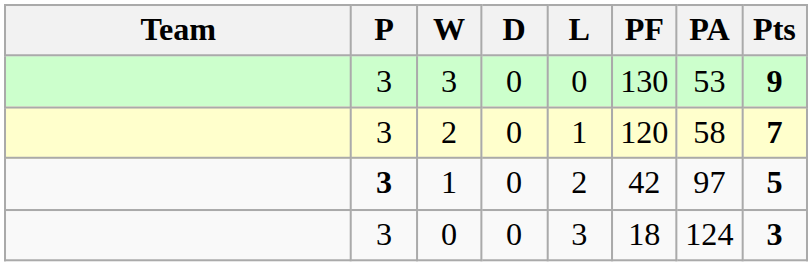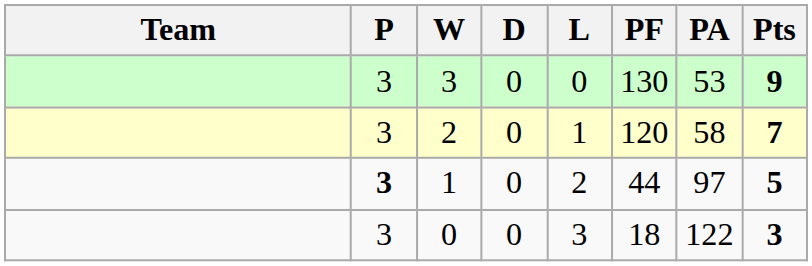(644, 183) 42 -> (644, 183) 44
(709, 234) 124 -> (709, 234) 122
